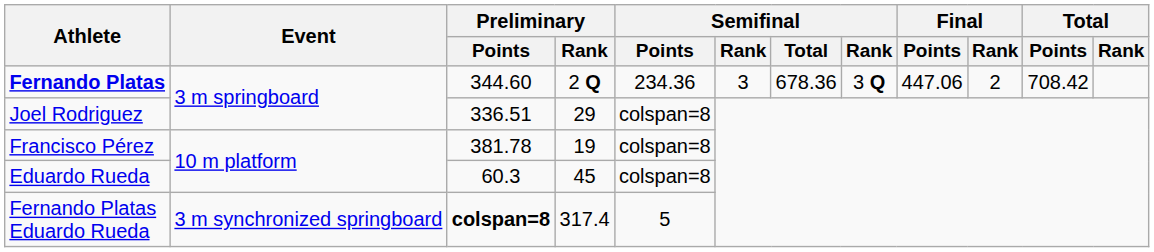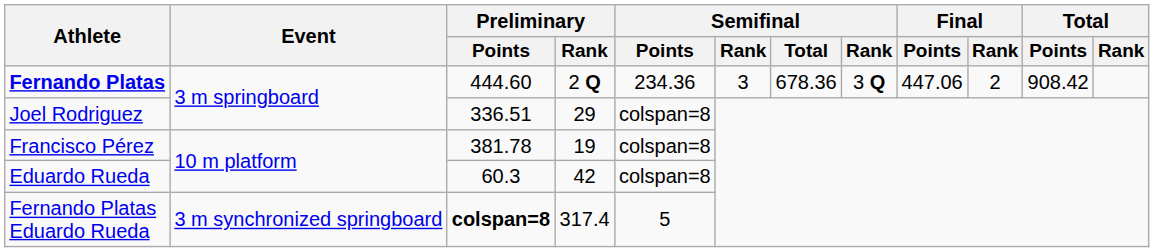(501, 82) 344.60 -> (501, 82) 444.60
(1058, 82) 708.42 -> (1058, 82) 908.42
(585, 177) 45 -> (585, 177) 42
